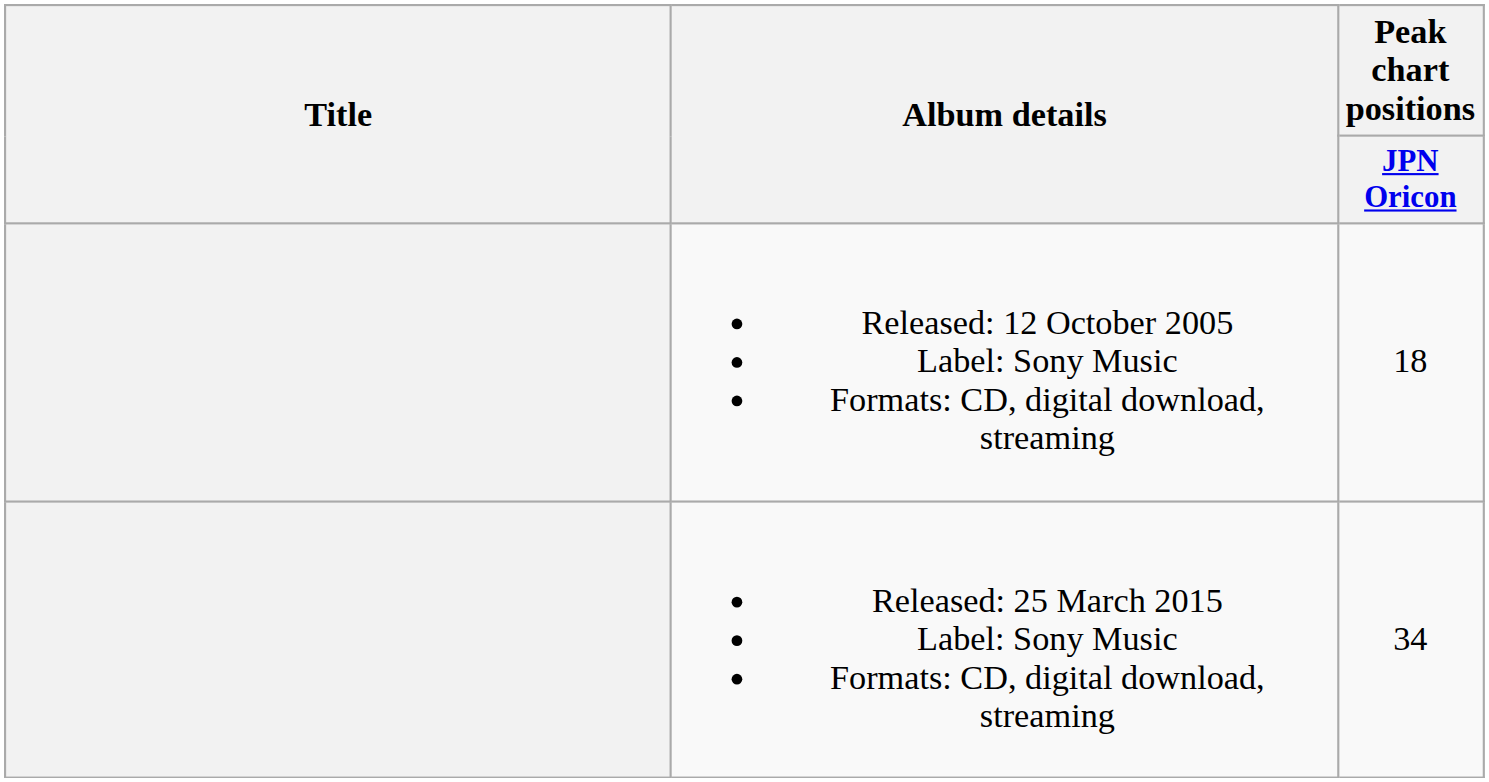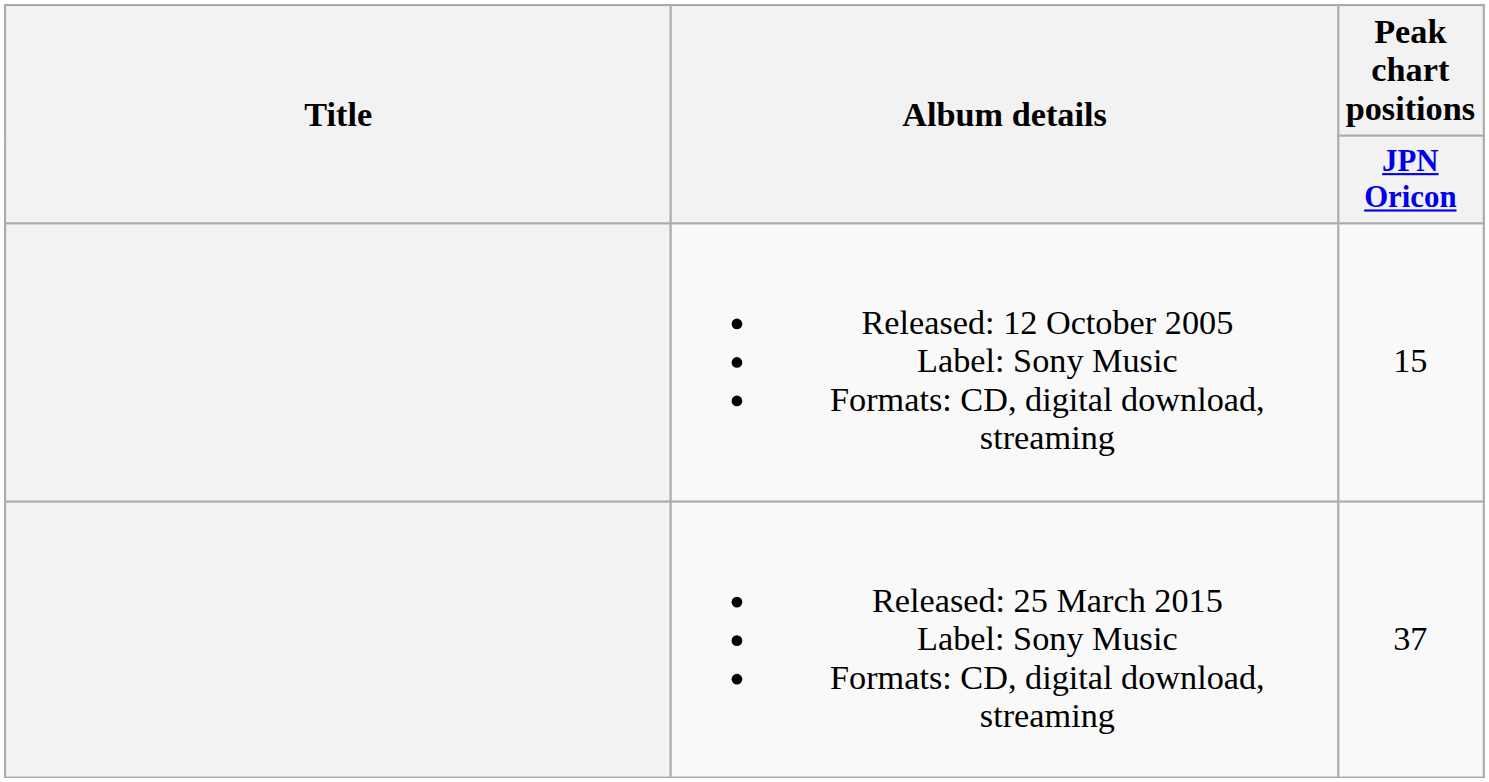(1410, 361) 18 -> (1410, 361) 15
(1410, 638) 34 -> (1410, 638) 37
